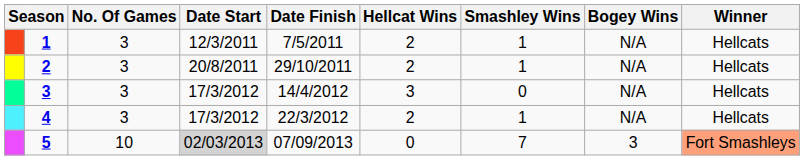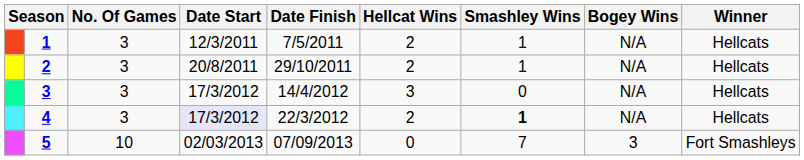(223, 117) no background -> (223, 117) lavender background
(522, 117) normal -> (522, 117) bold
(223, 142) lightgrey background -> (223, 142) no background
(741, 142) lightsalmon background -> (741, 142) no background
